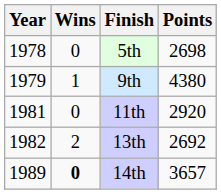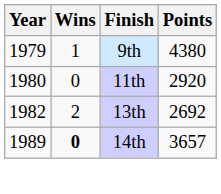- row: (129, 50)
(28, 112) 1981 -> (28, 81) 1980
